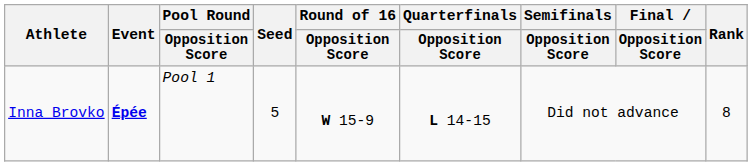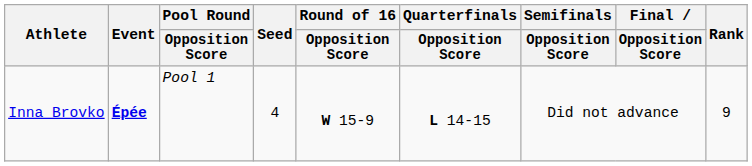(275, 113) 5 -> (275, 113) 4
(726, 113) 8 -> (726, 113) 9
